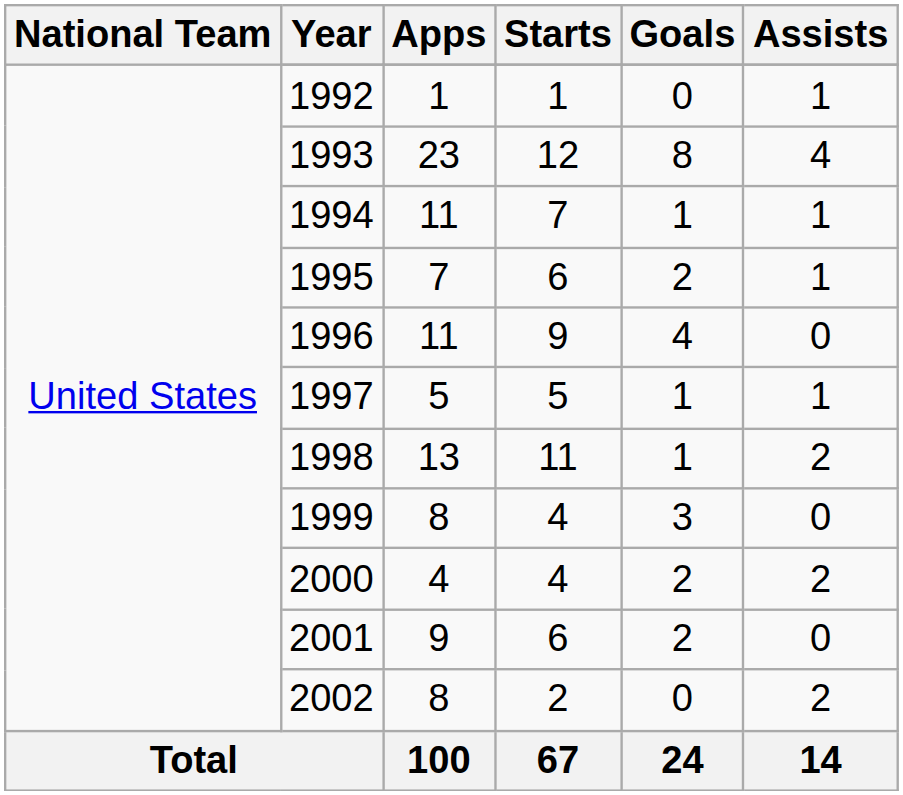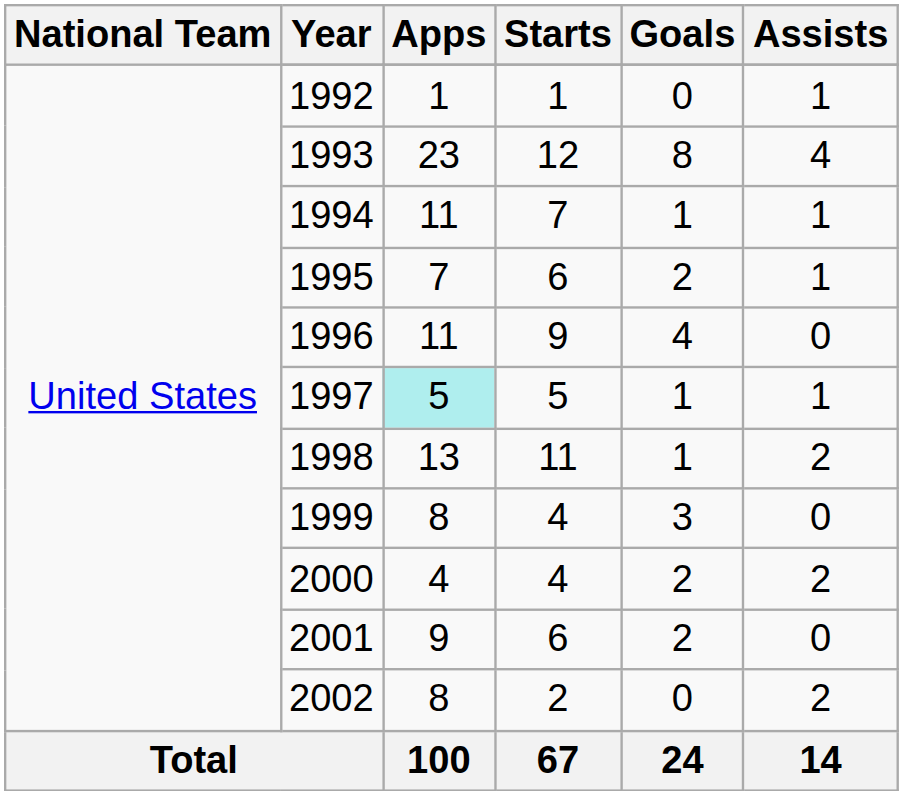(439, 397) no background -> (439, 397) paleturquoise background
